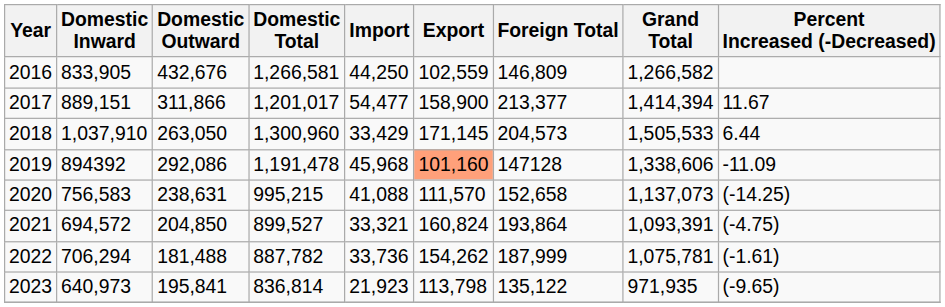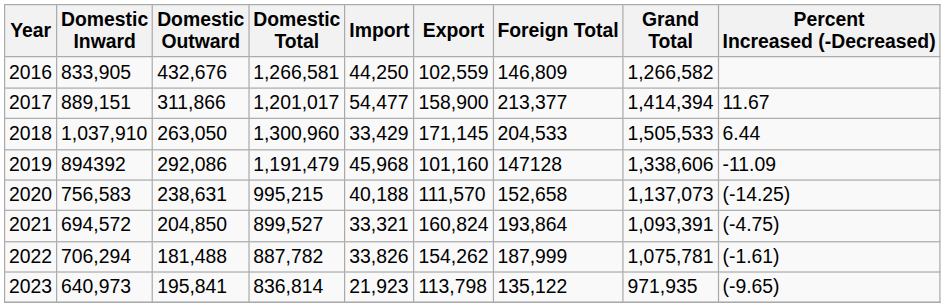(532, 133) 204,573 -> (532, 133) 204,533
(296, 164) 1,191,478 -> (296, 164) 1,191,479
(453, 164) lightsalmon background -> (453, 164) no background
(379, 195) 41,088 -> (379, 195) 40,188
(379, 256) 33,736 -> (379, 256) 33,826
